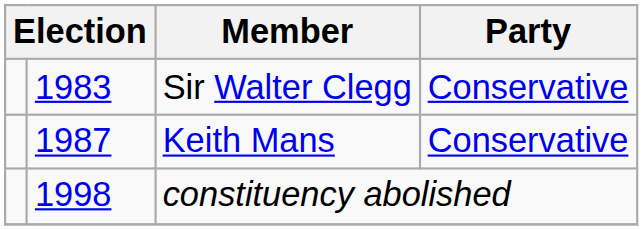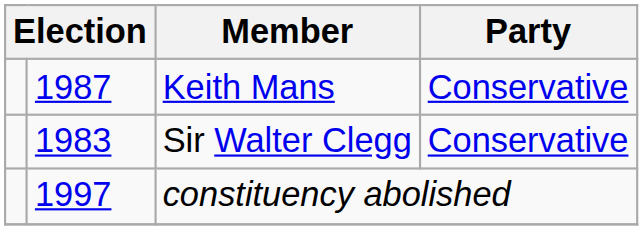rows swapped: (287, 86) <-> (249, 140)
(73, 195) 1998 -> (73, 195) 1997
